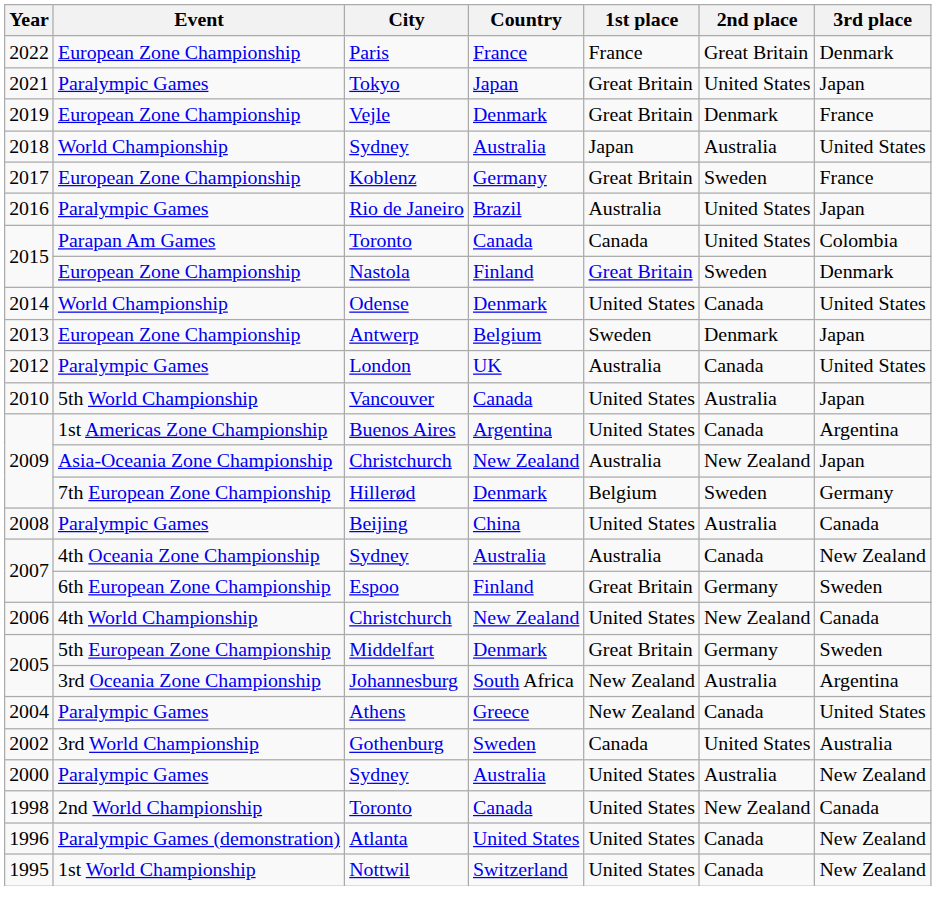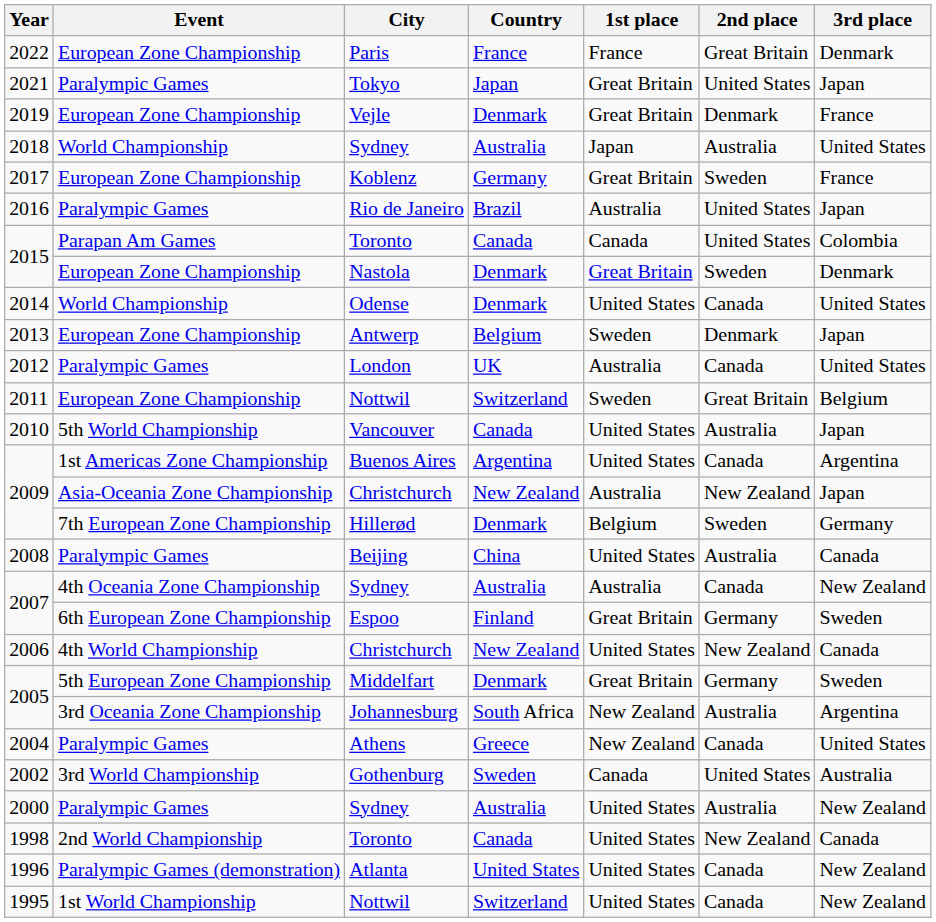(503, 271) Finland -> (510, 271) Denmark
+ row: (29, 397)
